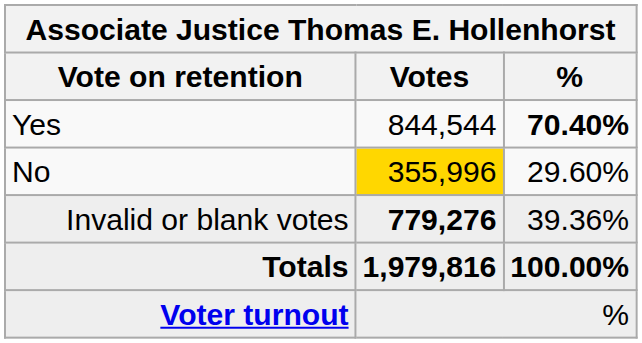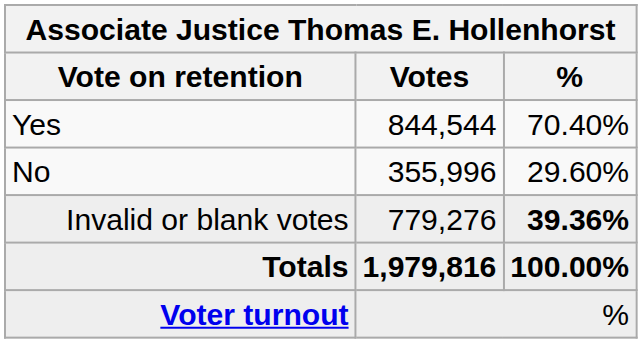(578, 124) bold -> (578, 124) normal
(442, 172) gold background -> (442, 172) no background
(442, 220) bold -> (442, 220) normal
(578, 220) normal -> (578, 220) bold
